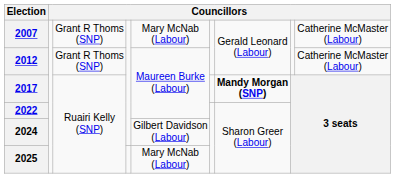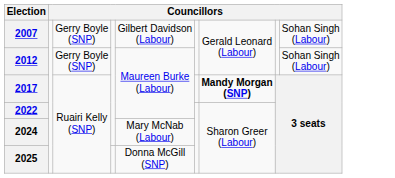(89, 34) Grant R Thoms (SNP) -> (82, 34) Gerry Boyle (SNP)
(170, 34) Mary McNab (Labour) -> (155, 34) Gilbert Davidson (Labour)
(343, 34) Catherine McMaster (Labour) -> (311, 34) Sohan Singh (Labour)
(89, 61) Grant R Thoms (SNP) -> (82, 61) Gerry Boyle (SNP)
(343, 61) Catherine McMaster (Labour) -> (311, 61) Sohan Singh (Labour)
(170, 132) Gilbert Davidson (Labour) -> (155, 132) Mary McNab (Labour)
(170, 159) Mary McNab (Labour) -> (155, 159) Donna McGill (SNP)
